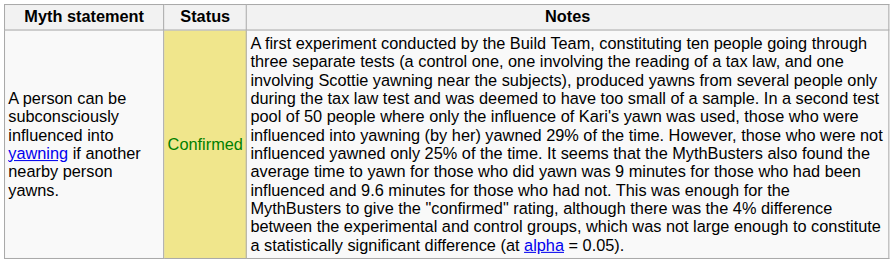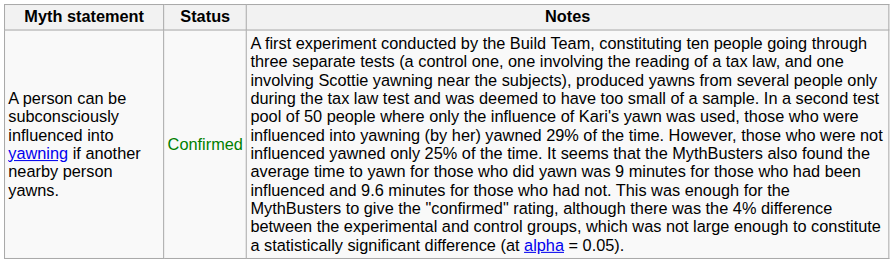(205, 144) khaki background -> (205, 144) no background
